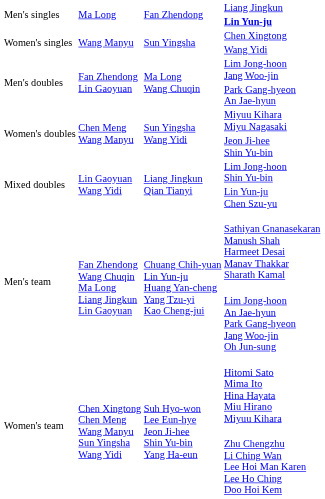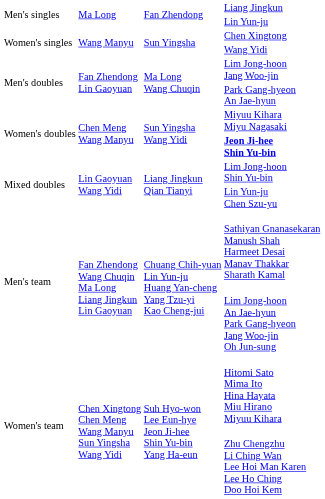(248, 21) bold -> (246, 21) normal
(248, 146) normal -> (250, 146) bold
